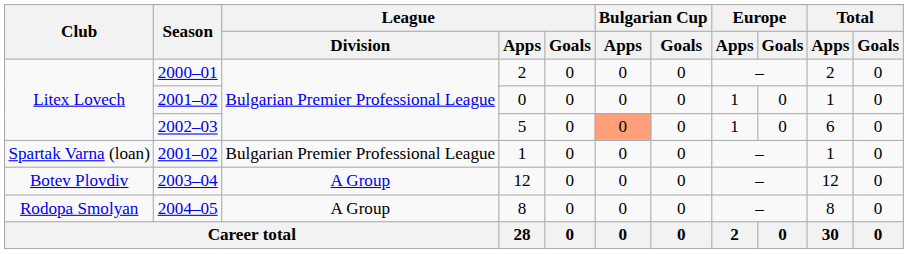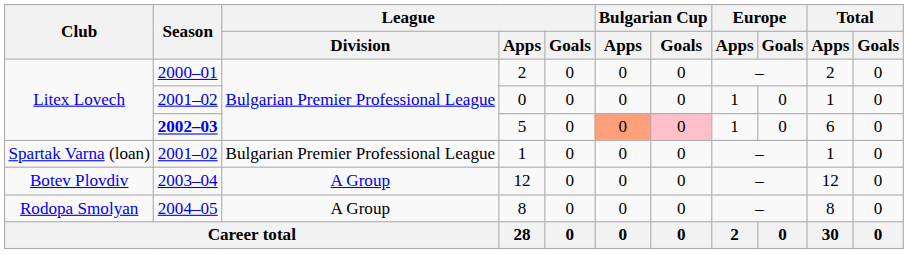(188, 126) normal -> (188, 126) bold
(681, 126) no background -> (681, 126) pink background
